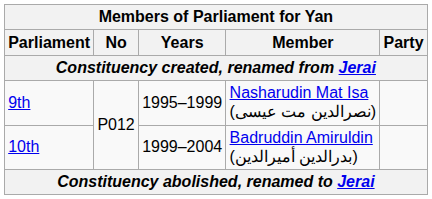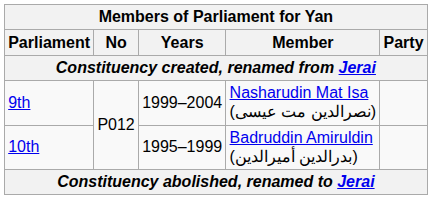(182, 102) 1995–1999 -> (182, 102) 1999–2004
(182, 147) 1999–2004 -> (182, 147) 1995–1999
